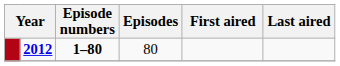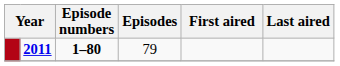(38, 49) 2012 -> (37, 49) 2011
(151, 49) 80 -> (150, 49) 79
